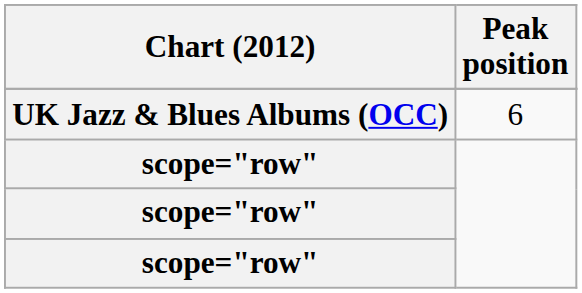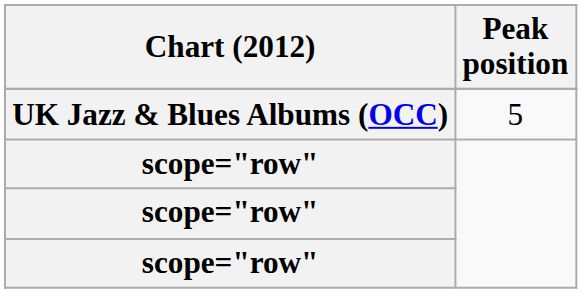(515, 113) 6 -> (515, 113) 5
